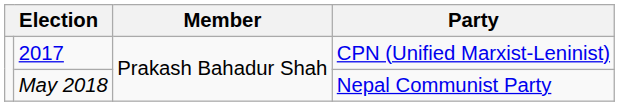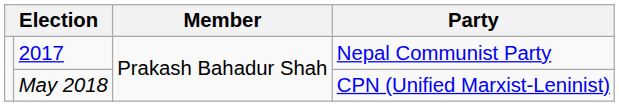(473, 52) CPN (Unified Marxist-Leninist) -> (444, 52) Nepal Communist Party
(444, 85) Nepal Communist Party -> (473, 85) CPN (Unified Marxist-Leninist)
